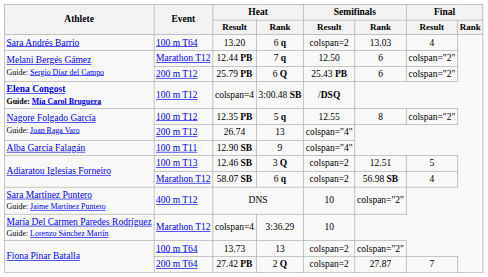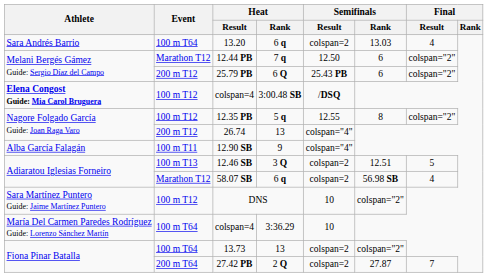(177, 201) 400 m T12 -> (177, 201) 100 m T12
(183, 228) Marathon T12 -> (177, 228) 100 m T64
